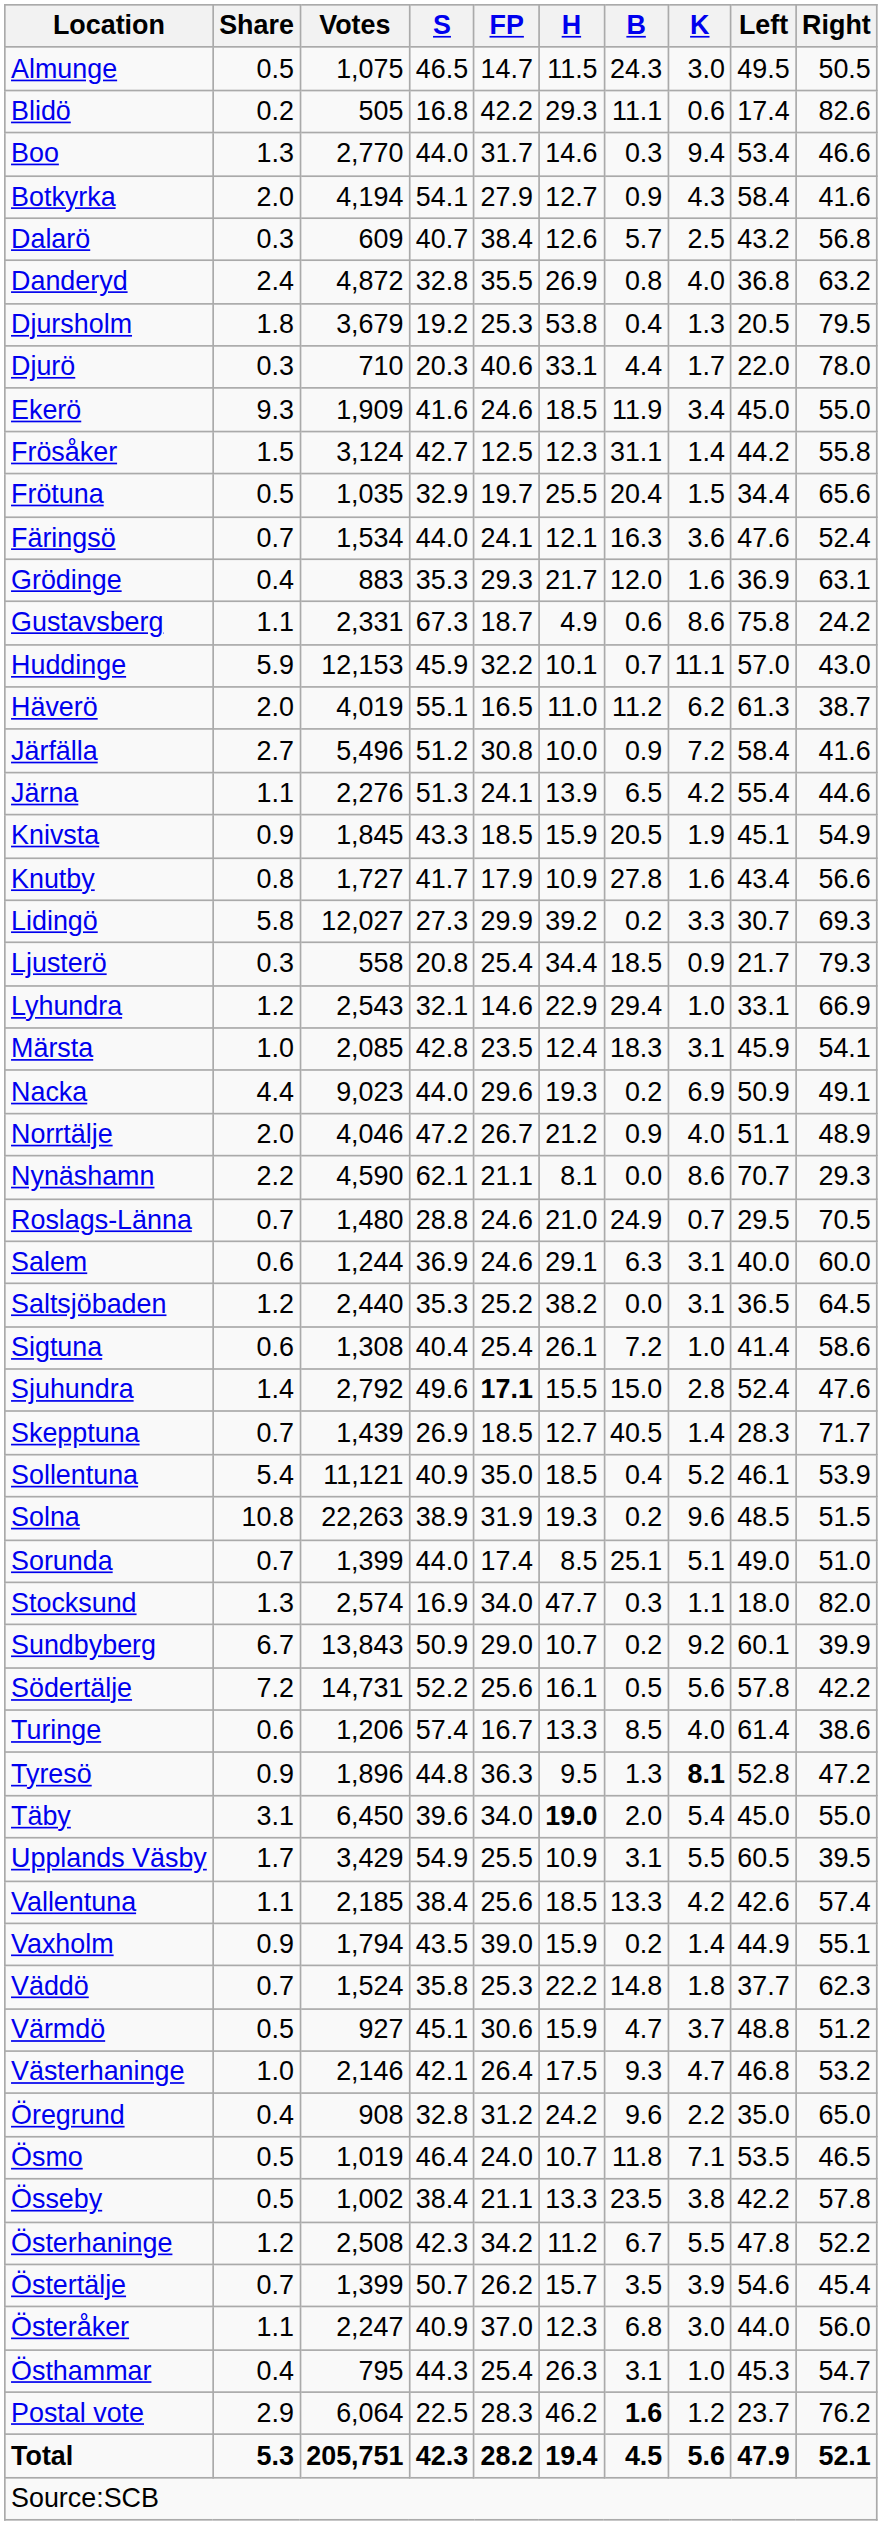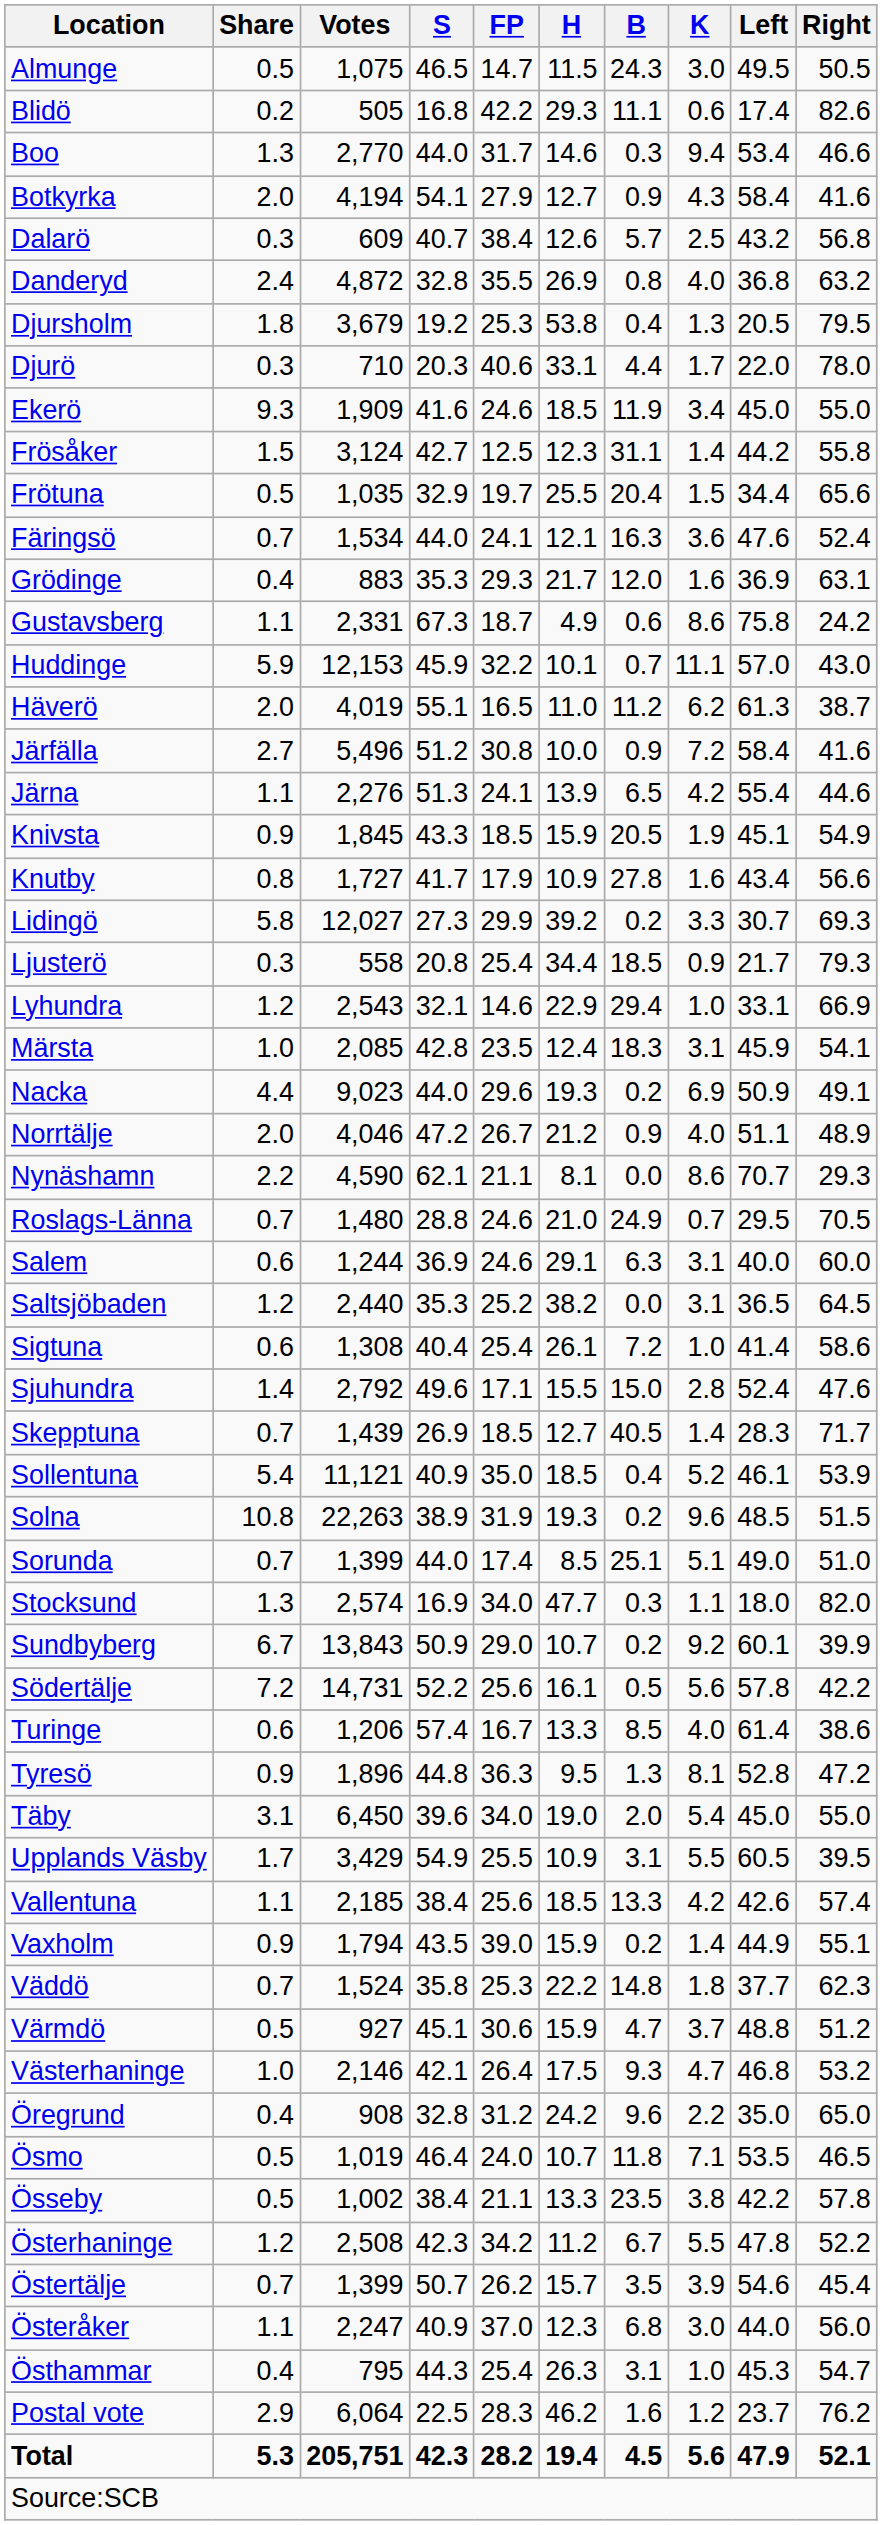(507, 1389) bold -> (507, 1389) normal
(706, 1773) bold -> (706, 1773) normal
(571, 1816) bold -> (571, 1816) normal
(644, 2413) bold -> (644, 2413) normal
